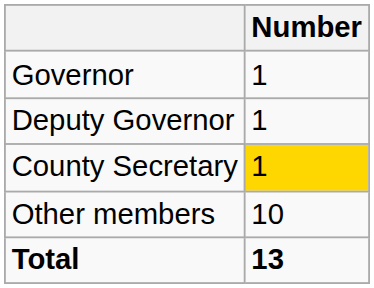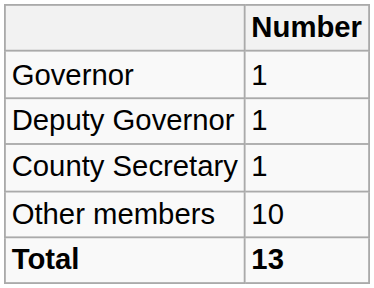(260, 167) gold background -> (260, 167) no background
